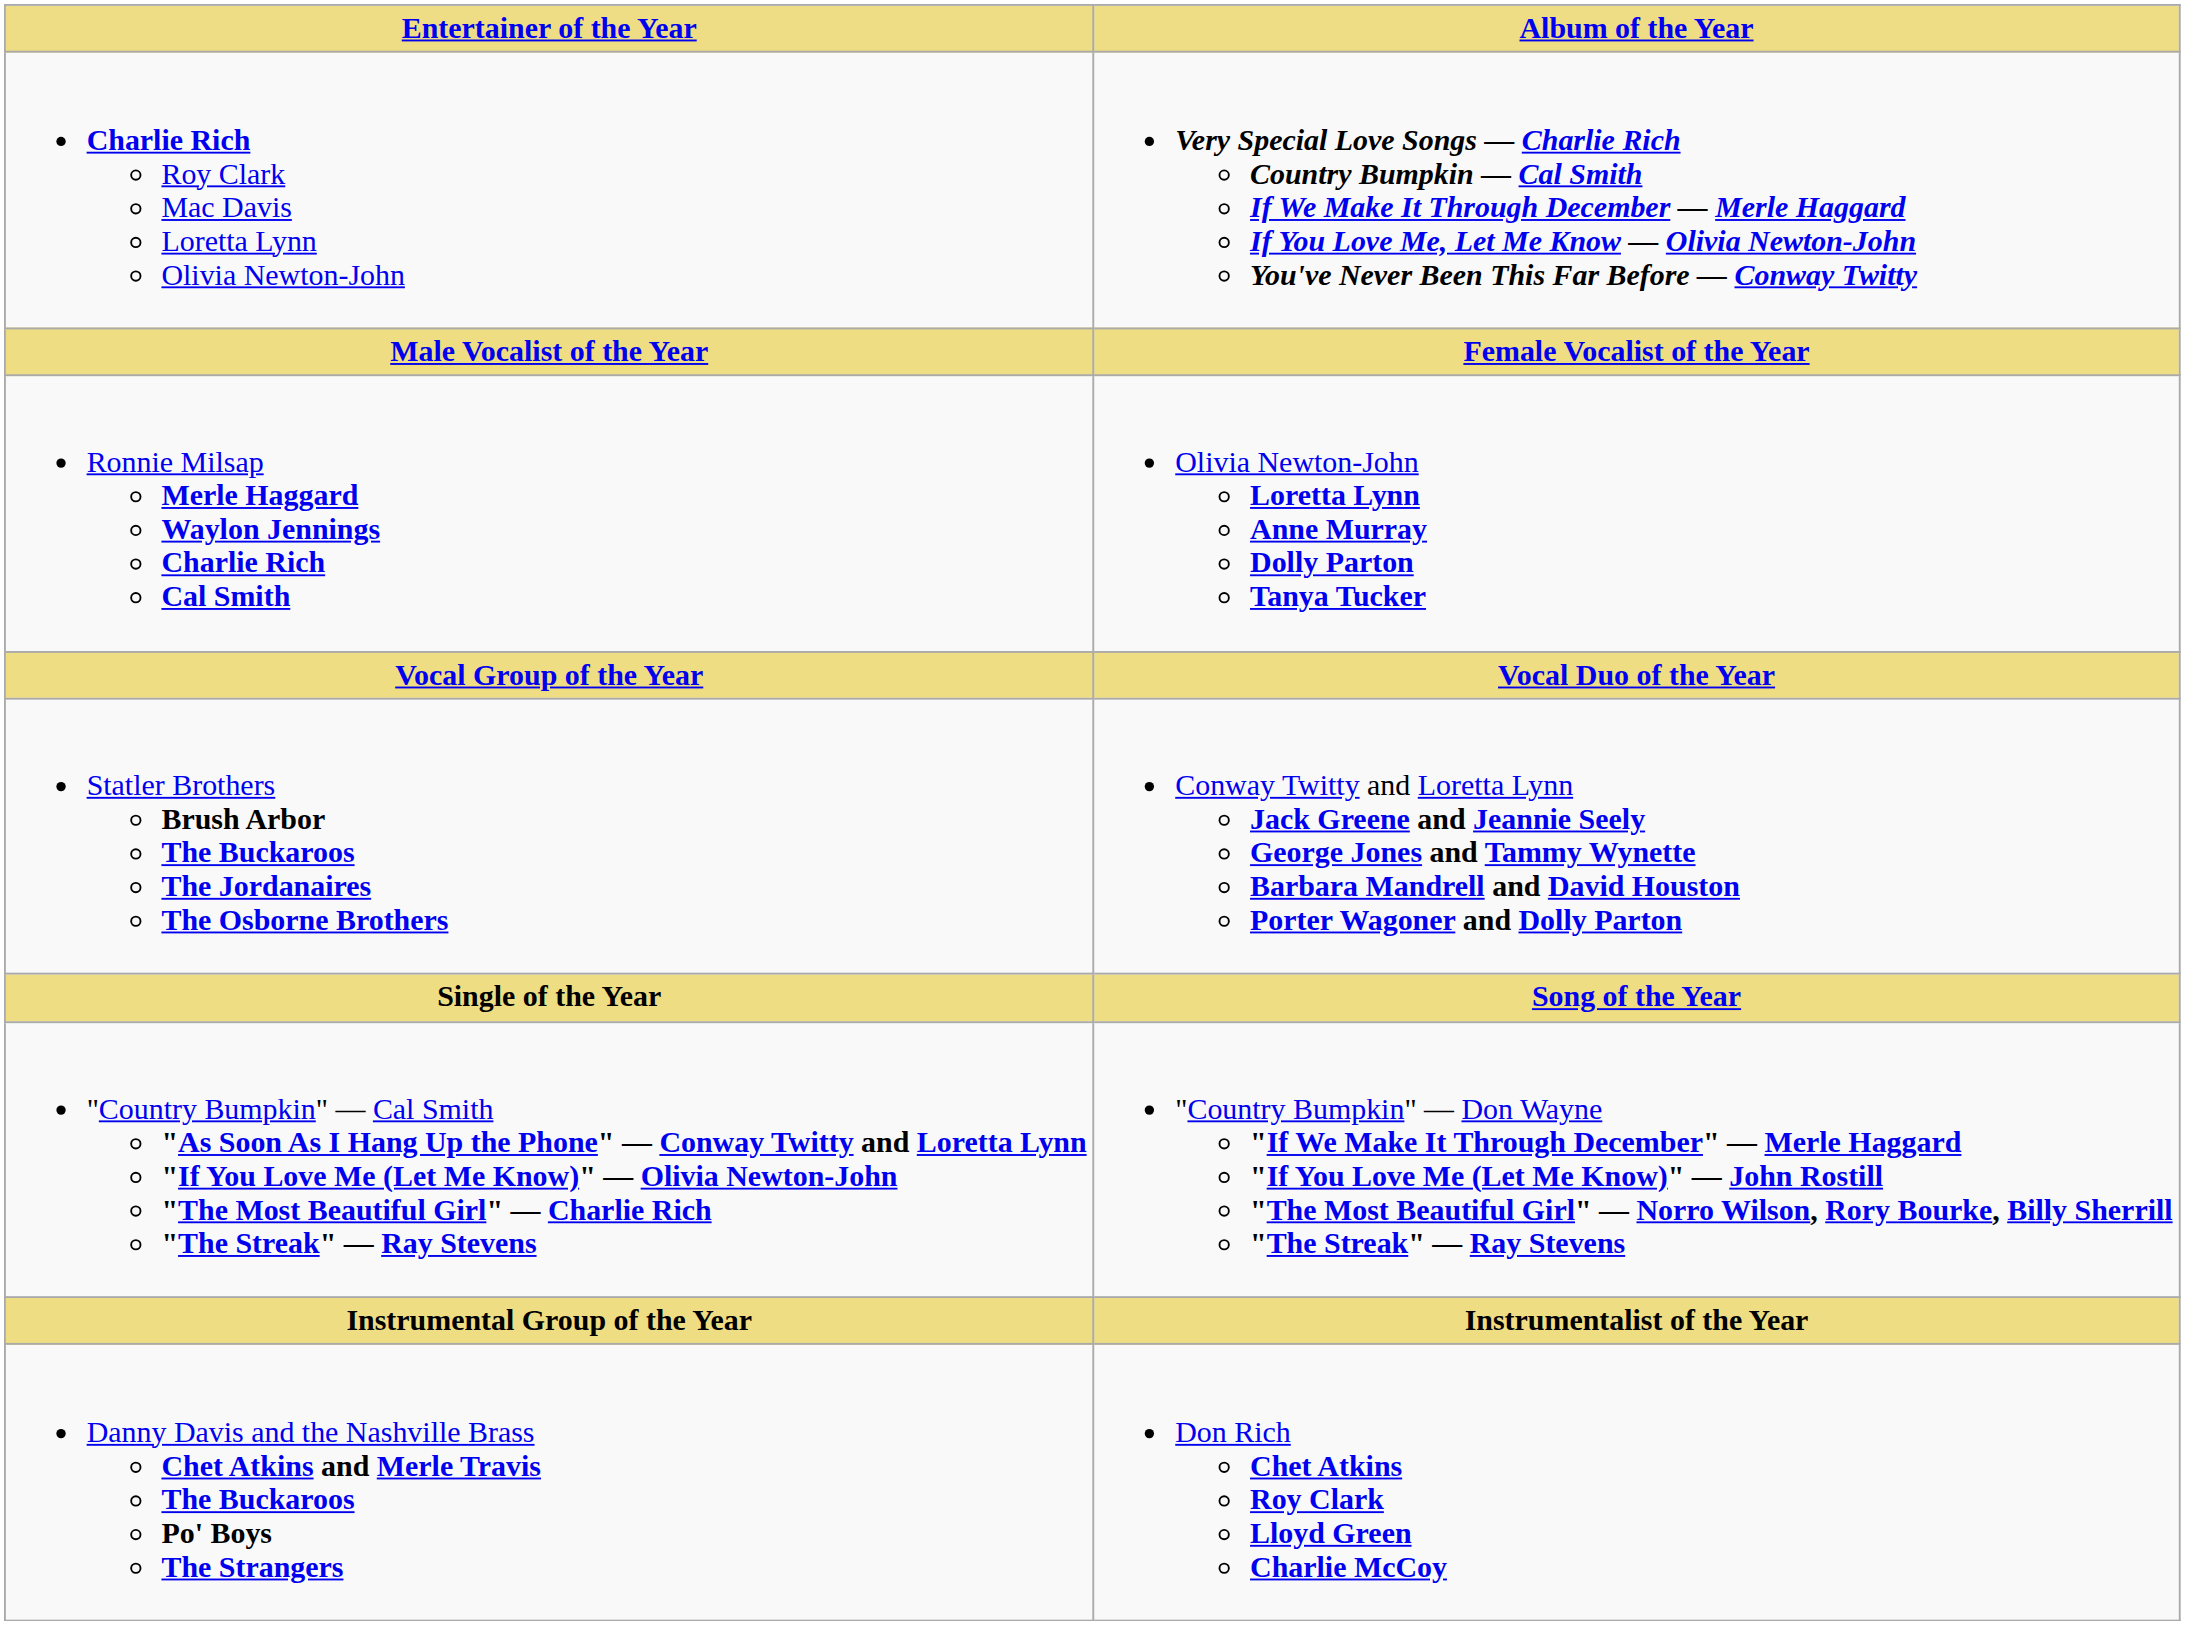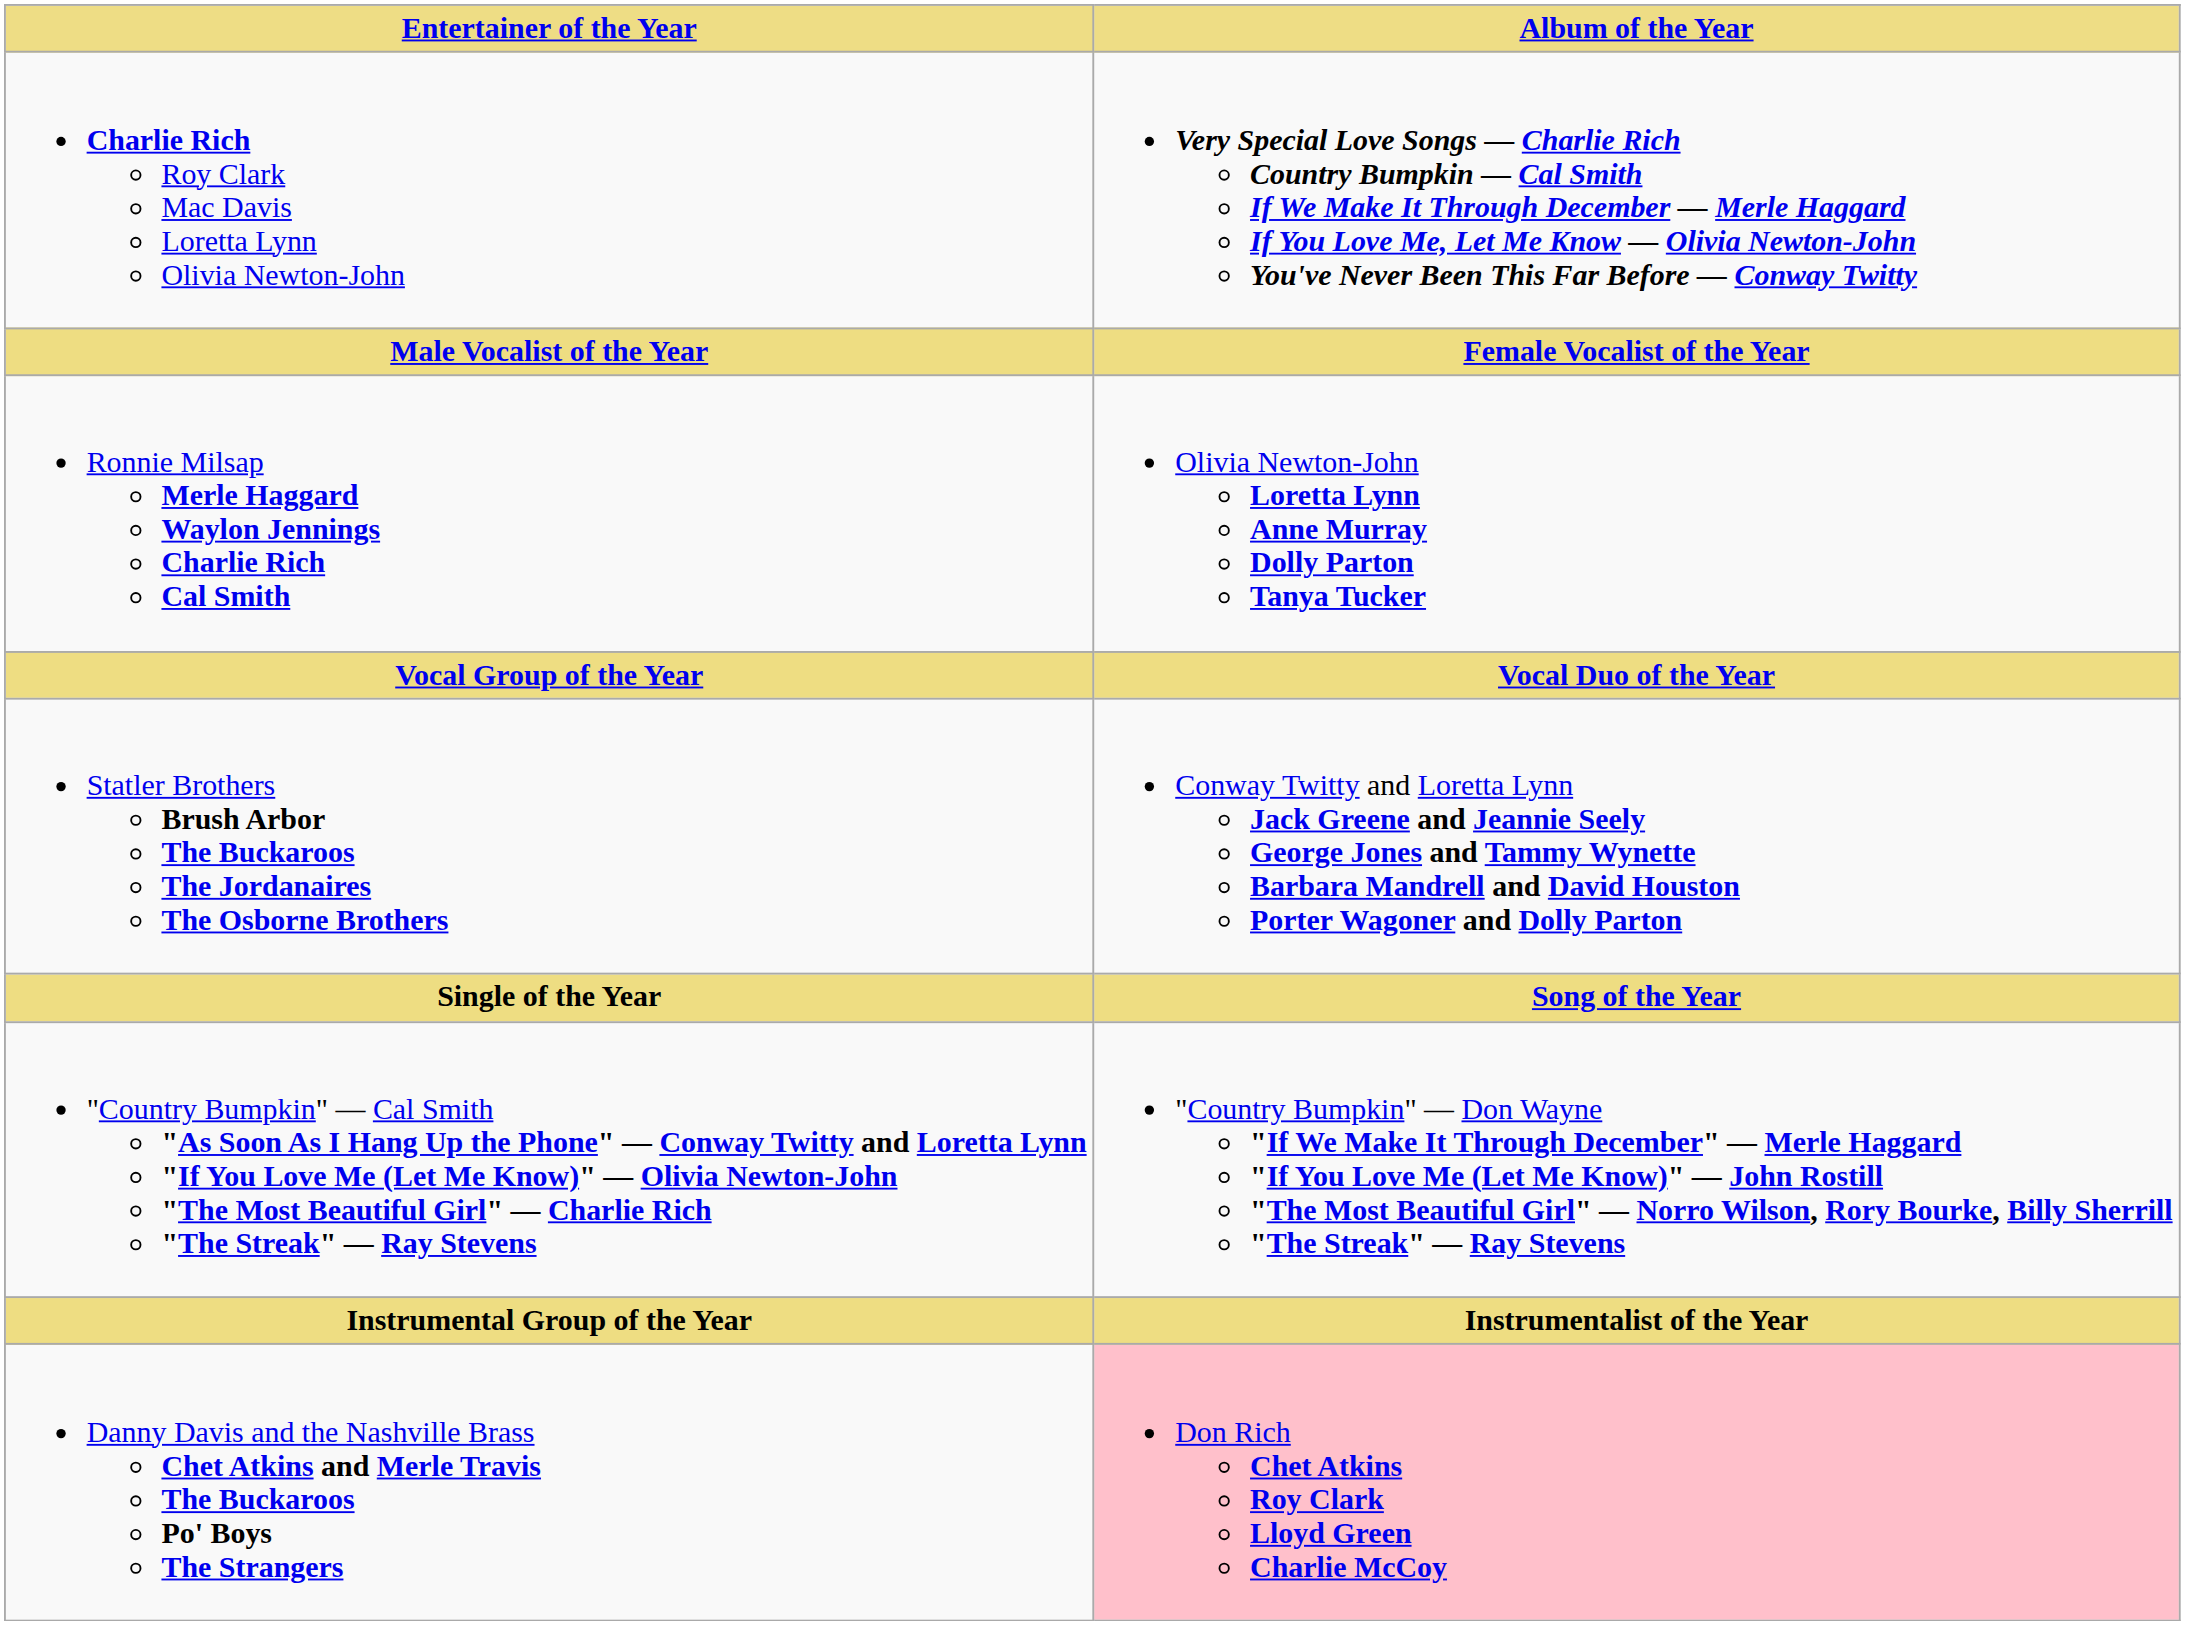(1637, 1499) no background -> (1637, 1499) pink background
